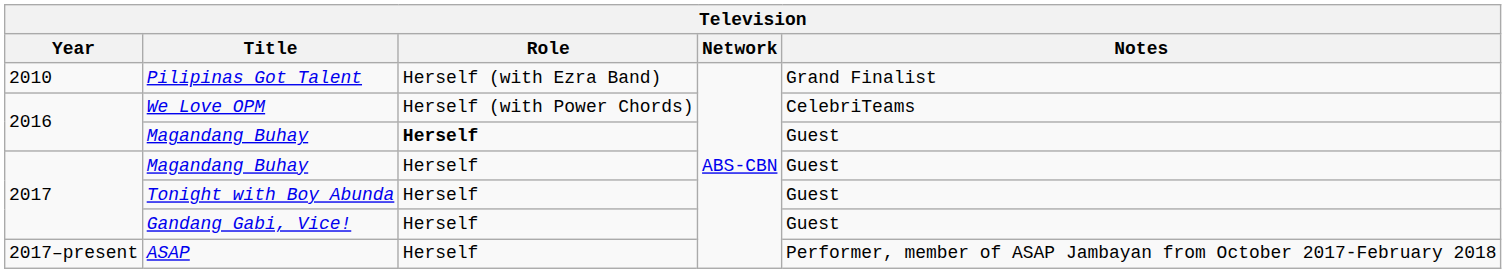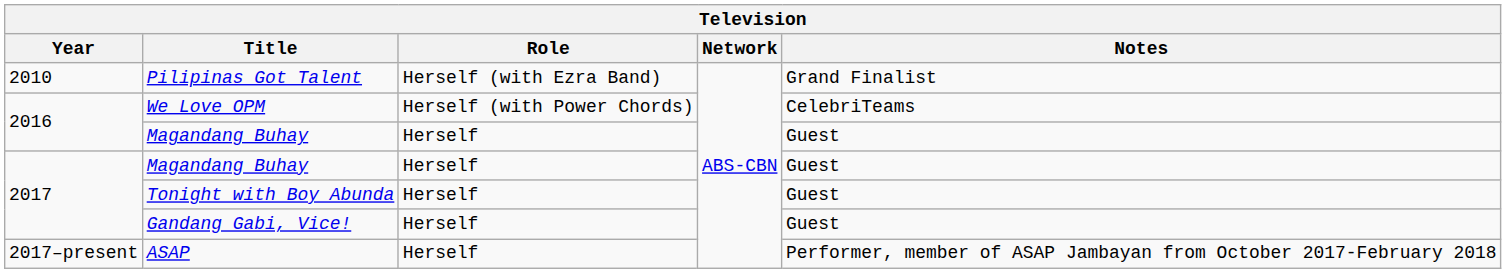(441, 136) bold -> (441, 136) normal
